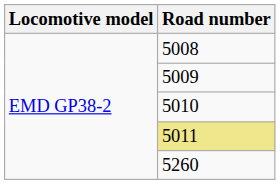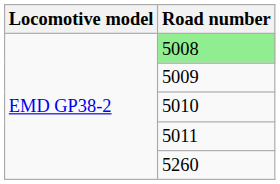(180, 48) no background -> (180, 48) lightgreen background
(180, 135) khaki background -> (180, 135) no background
